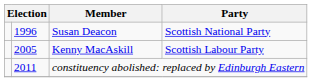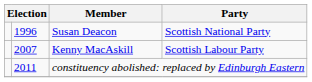(25, 49) 2005 -> (25, 49) 2007
